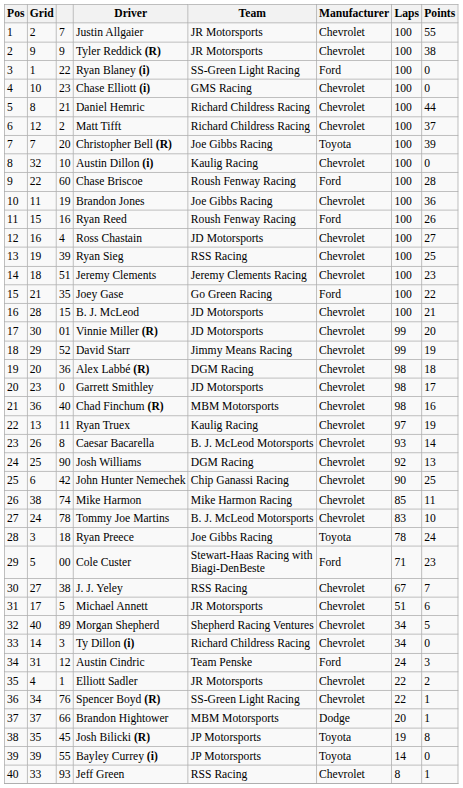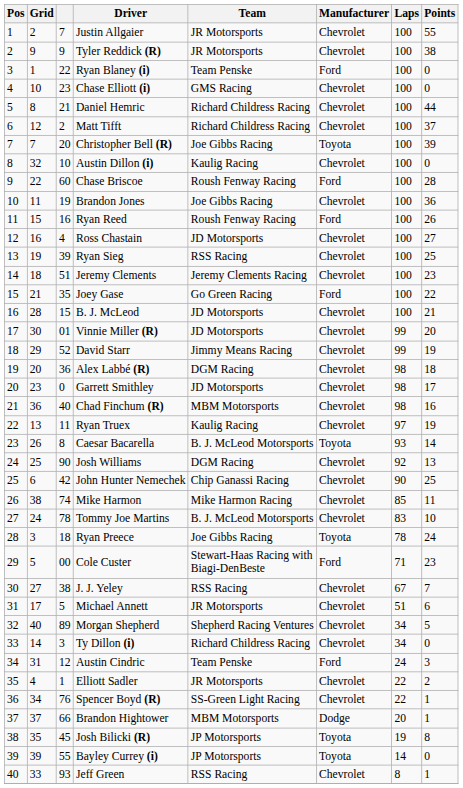(245, 69) SS-Green Light Racing -> (222, 69) Team Penske
(342, 443) Chevrolet -> (335, 443) Toyota
